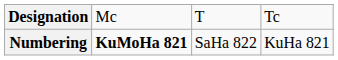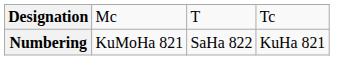(142, 42) bold -> (139, 42) normal
